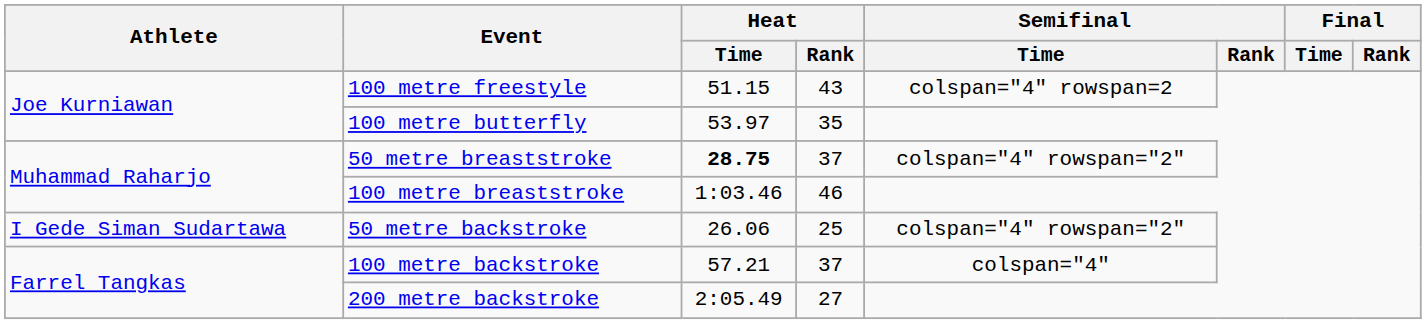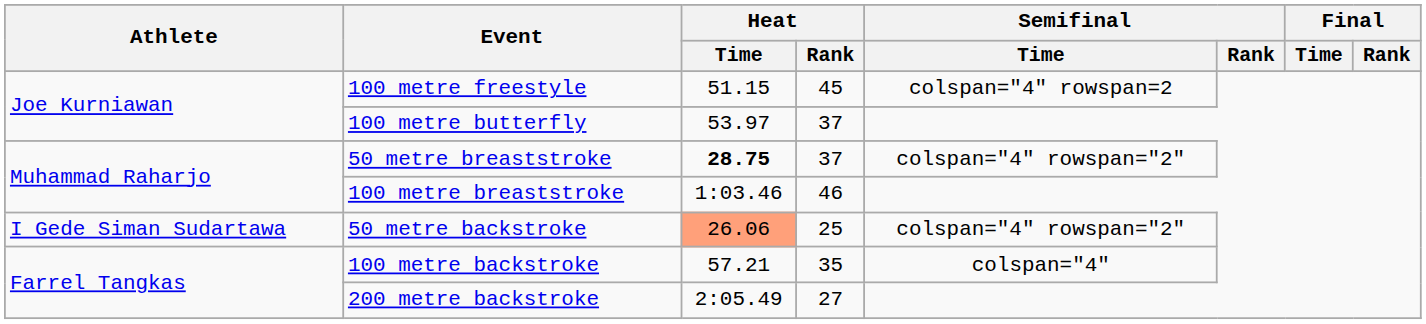(830, 89) 43 -> (830, 89) 45
(830, 124) 35 -> (830, 124) 37
(739, 229) no background -> (739, 229) lightsalmon background
(830, 264) 37 -> (830, 264) 35
